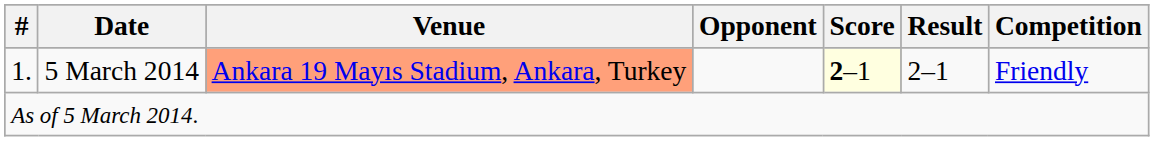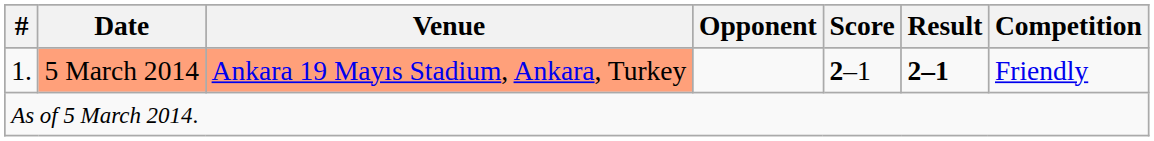(122, 69) no background -> (122, 69) lightsalmon background
(850, 69) lightyellow background -> (850, 69) no background
(928, 69) normal -> (928, 69) bold
